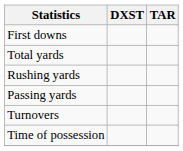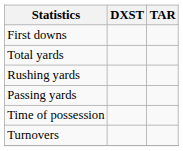rows swapped: (33, 115) <-> (56, 135)
